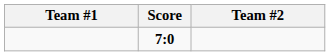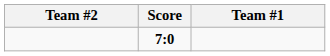columns swapped: (72, 16) <-> (258, 16)
